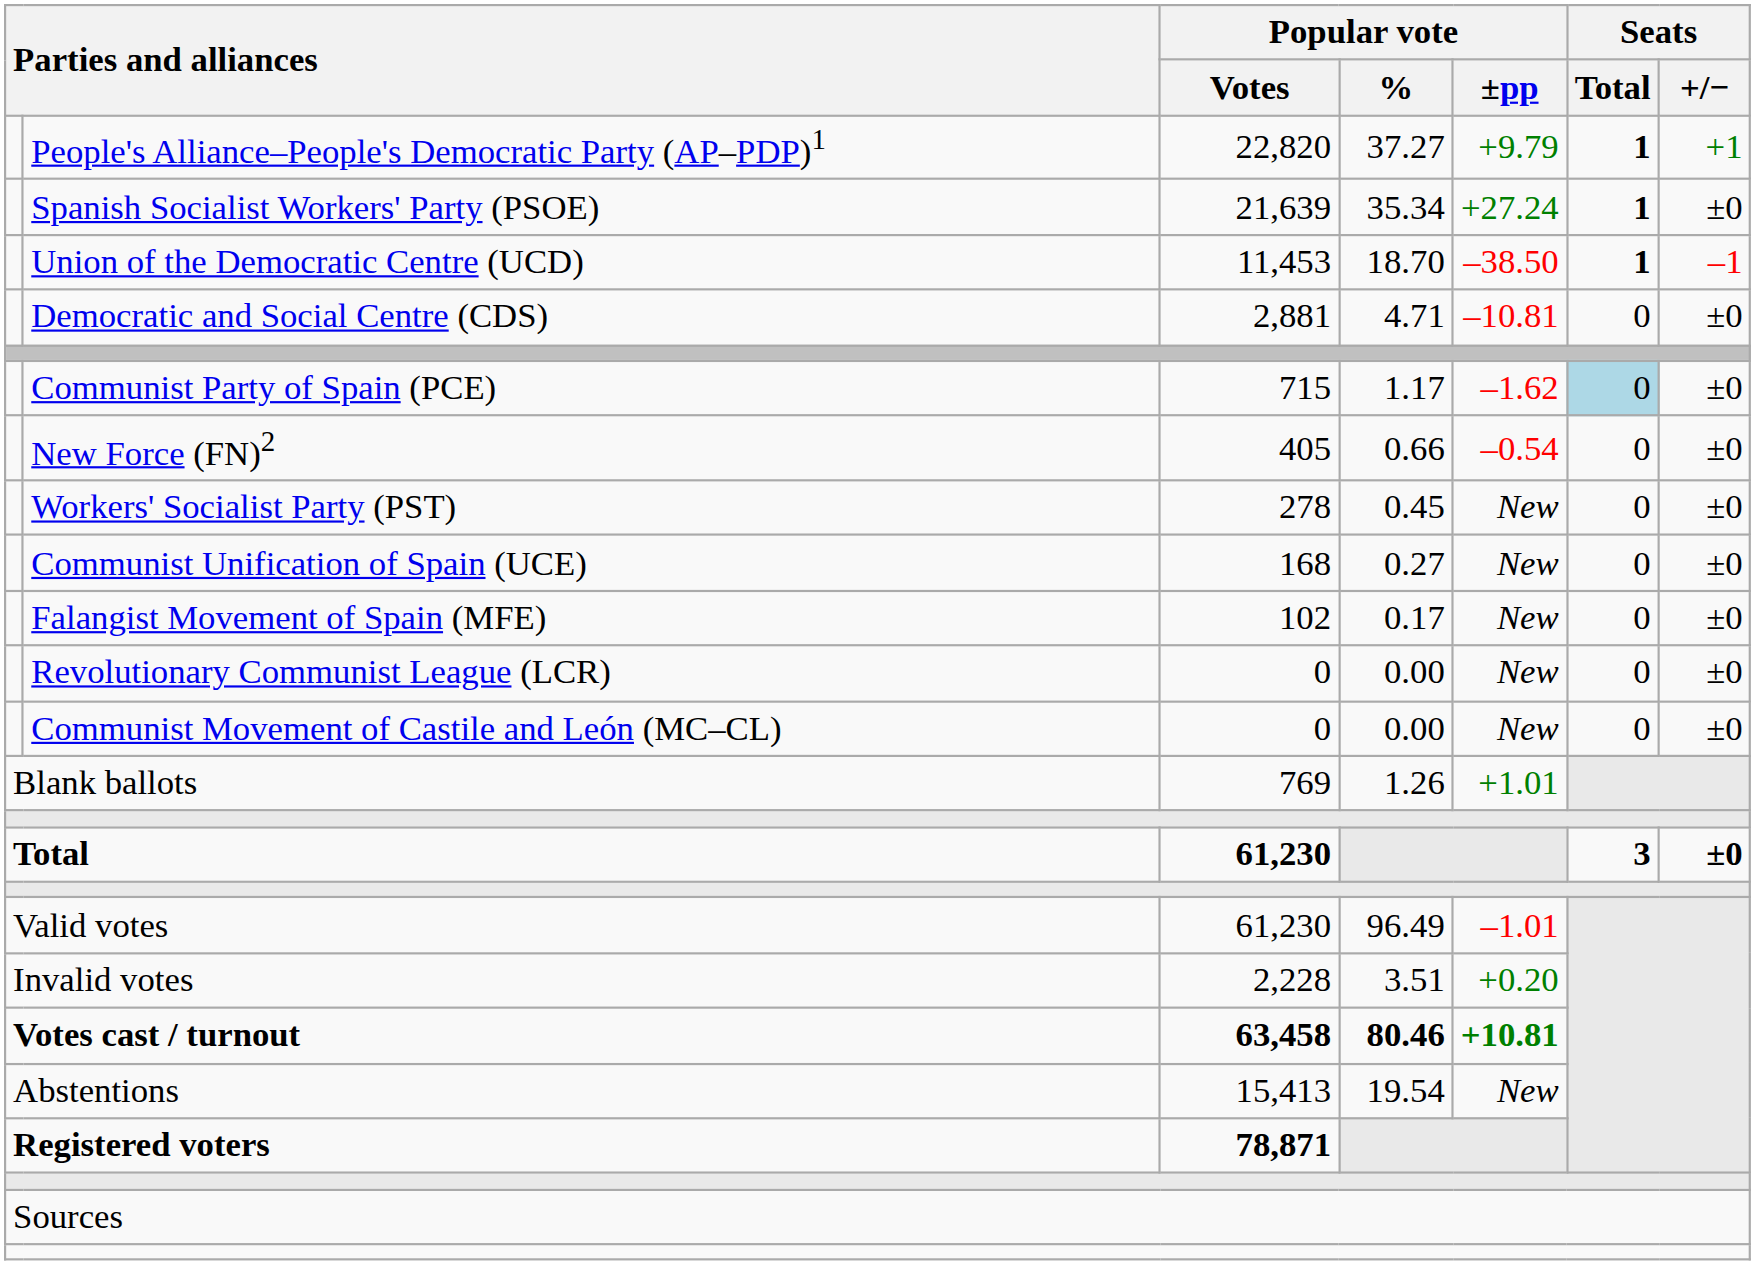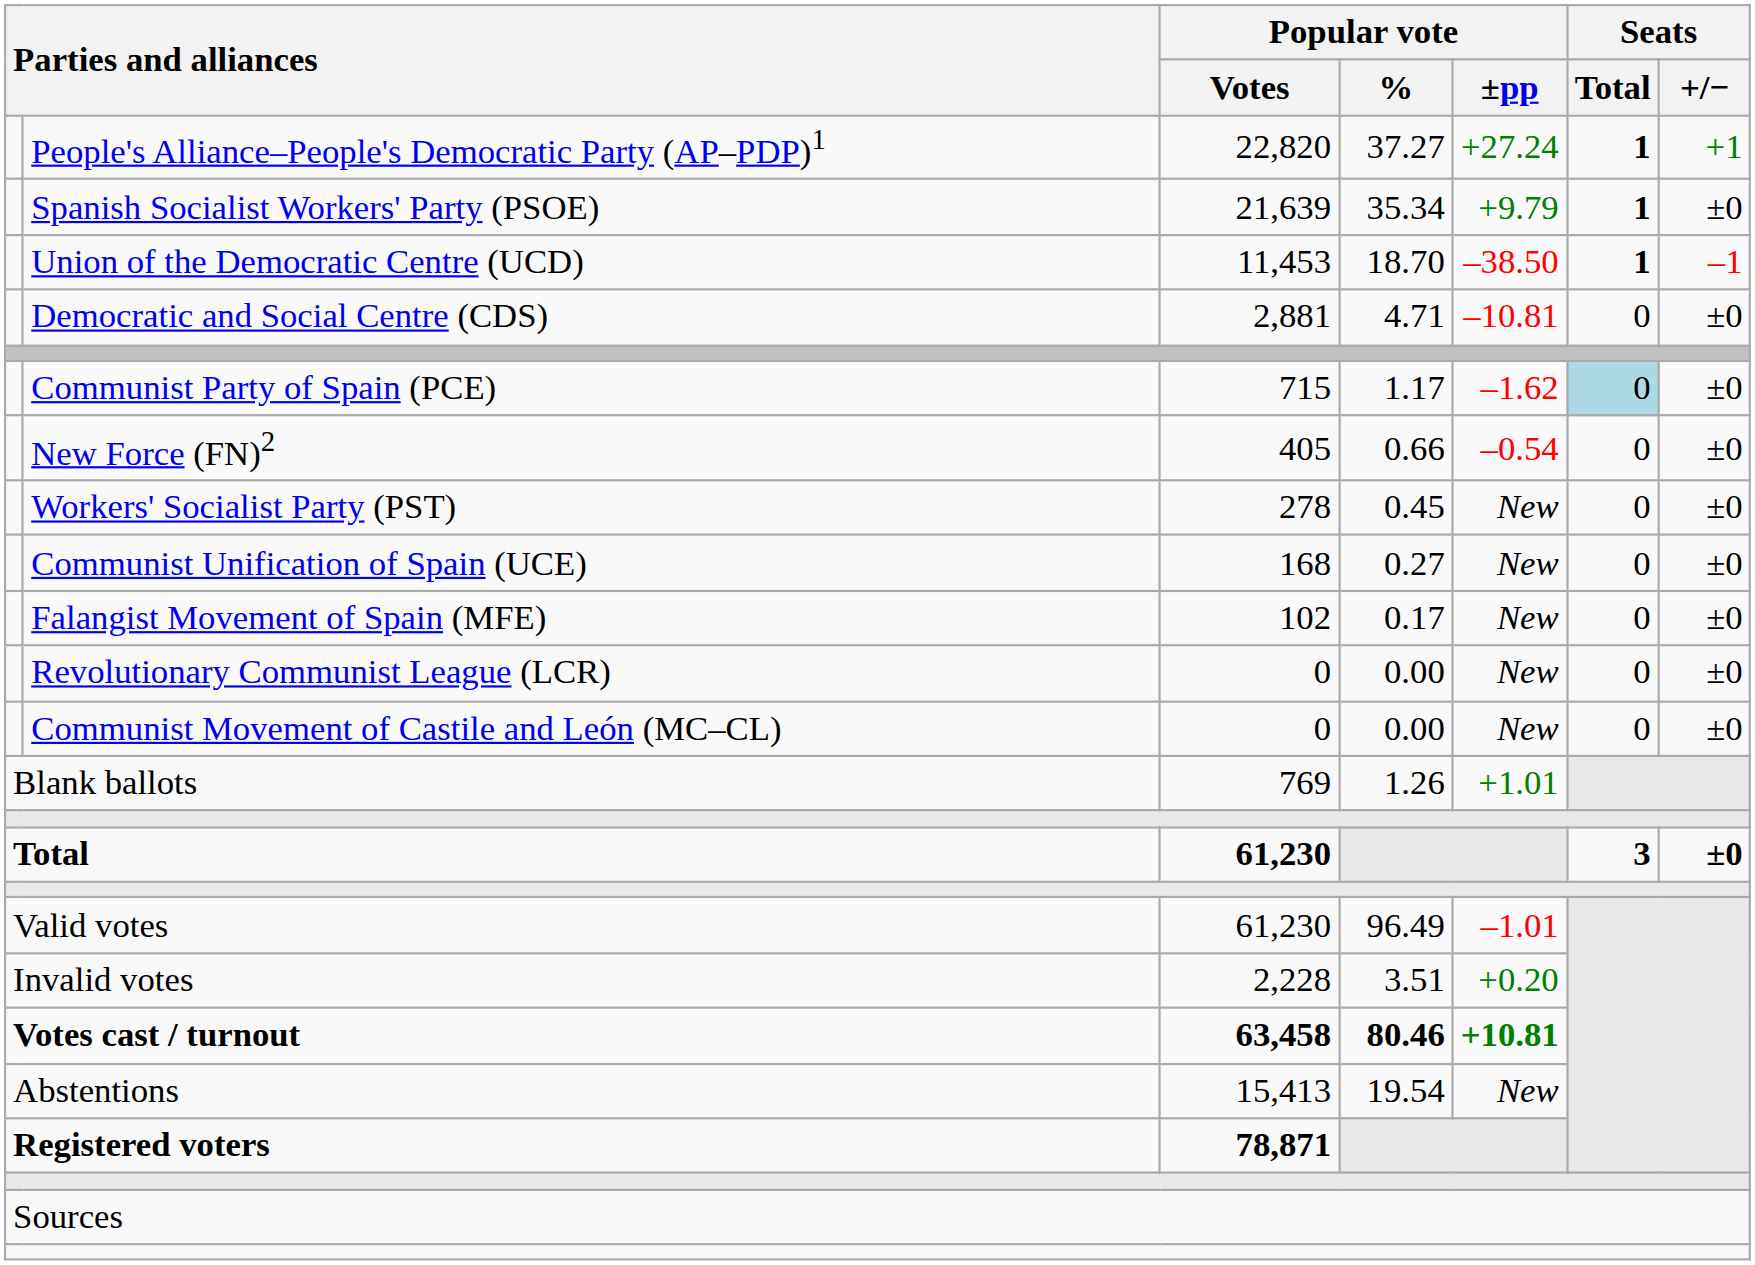(1518, 146) +9.79 -> (1510, 146) +27.24
(1510, 206) +27.24 -> (1518, 206) +9.79
